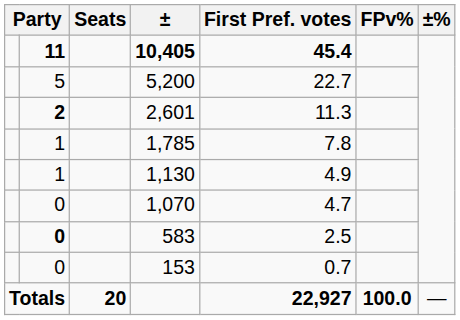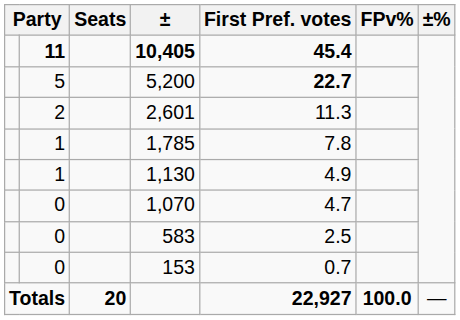(332, 81) normal -> (332, 81) bold
(60, 112) bold -> (60, 112) normal
(60, 236) bold -> (60, 236) normal
